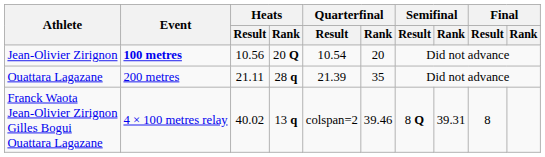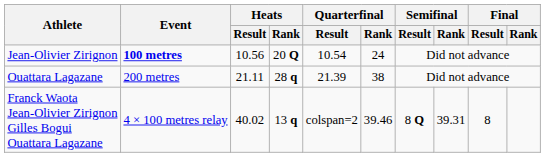(378, 56) 20 -> (378, 56) 24
(378, 76) 35 -> (378, 76) 38
